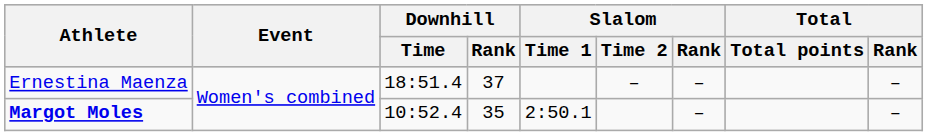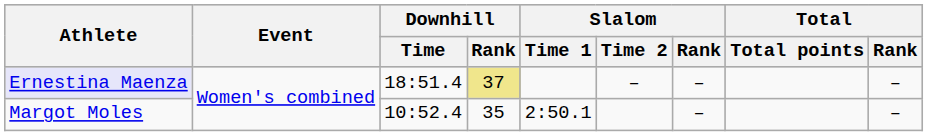(99, 83) no background -> (99, 83) lavender background
(494, 83) no background -> (494, 83) khaki background
(76, 114) bold -> (76, 114) normal
